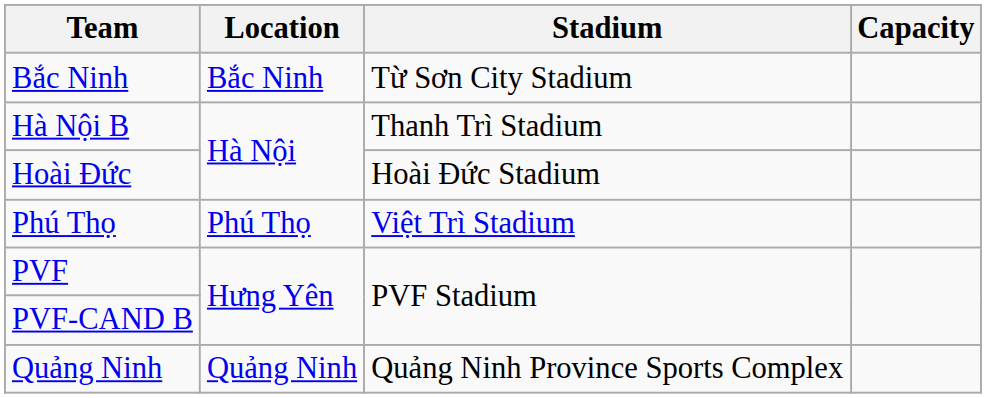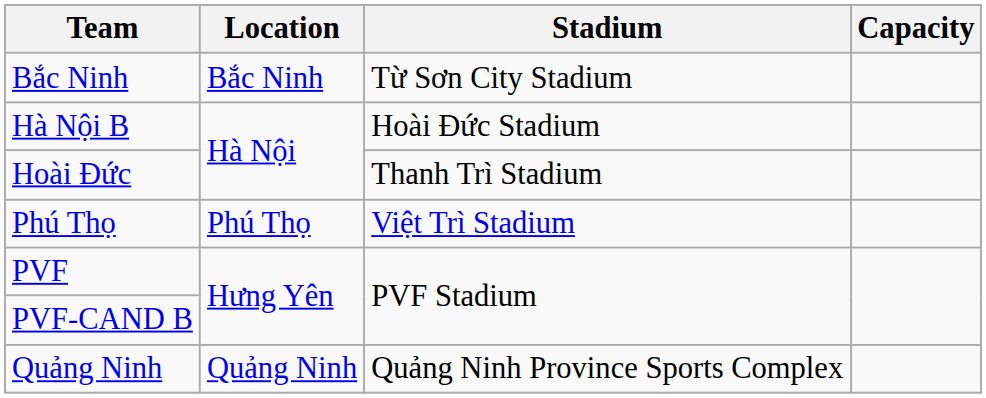(487, 125) Thanh Trì Stadium -> (486, 125) Hoài Đức Stadium
(486, 174) Hoài Đức Stadium -> (487, 174) Thanh Trì Stadium
